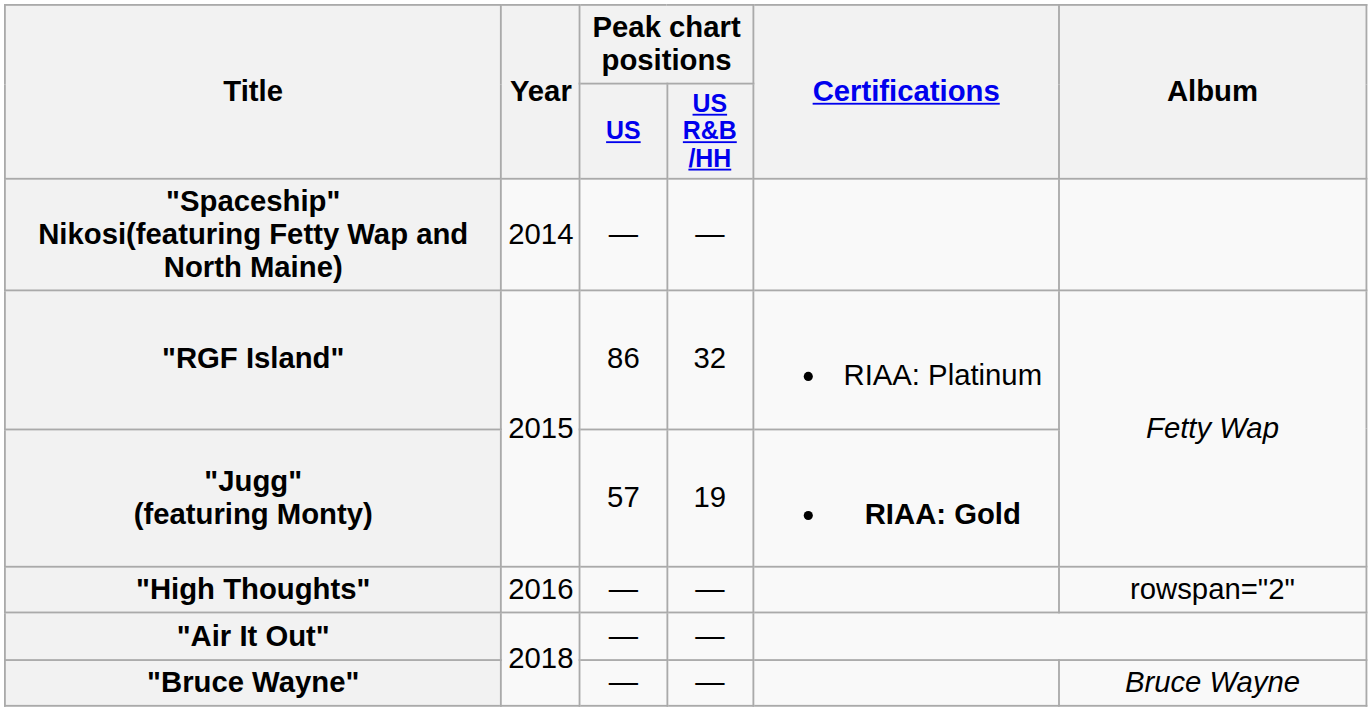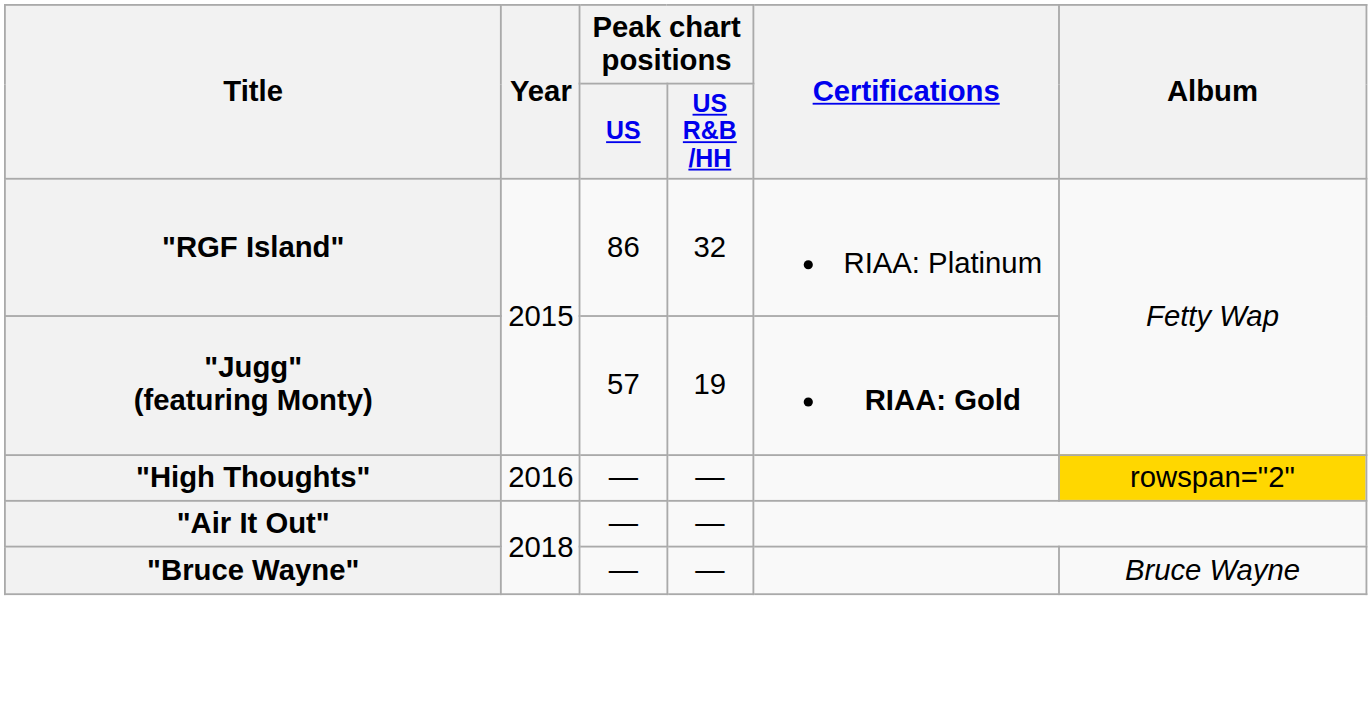- row: (253, 234)
(1212, 589) no background -> (1212, 477) gold background
